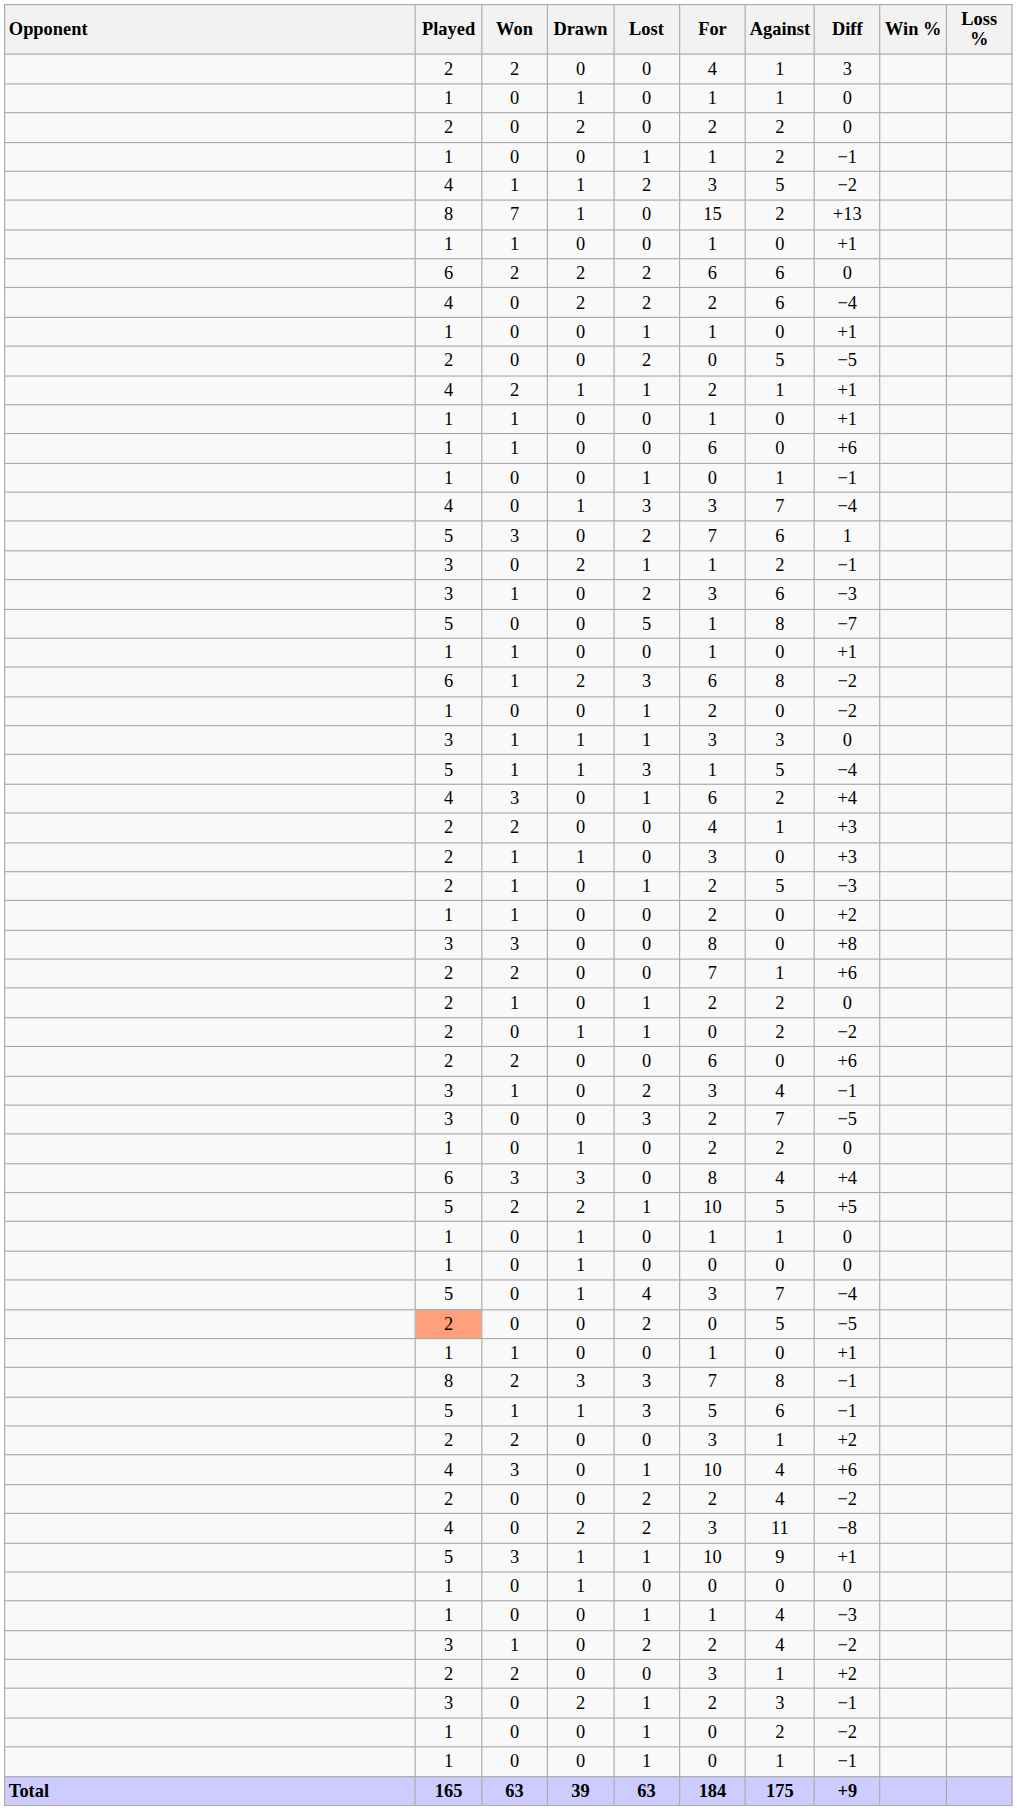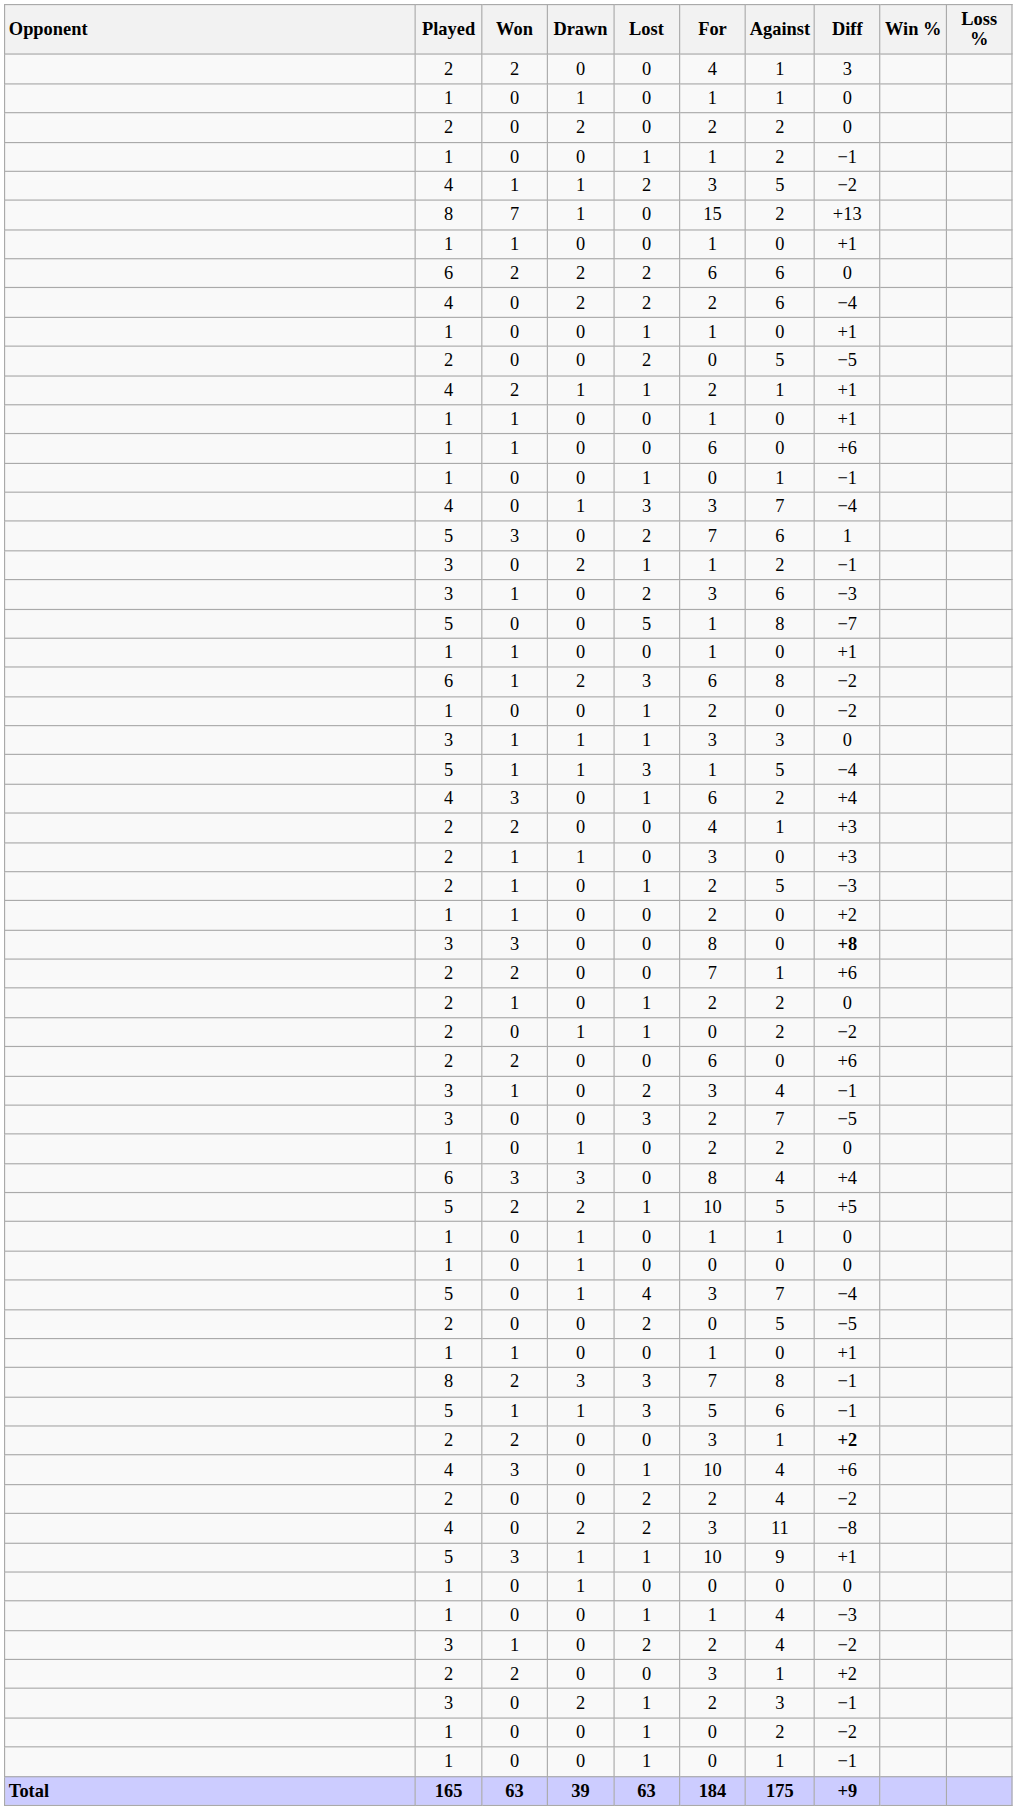(847, 944) normal -> (847, 944) bold
(449, 1323) lightsalmon background -> (449, 1323) no background
(847, 1440) normal -> (847, 1440) bold
